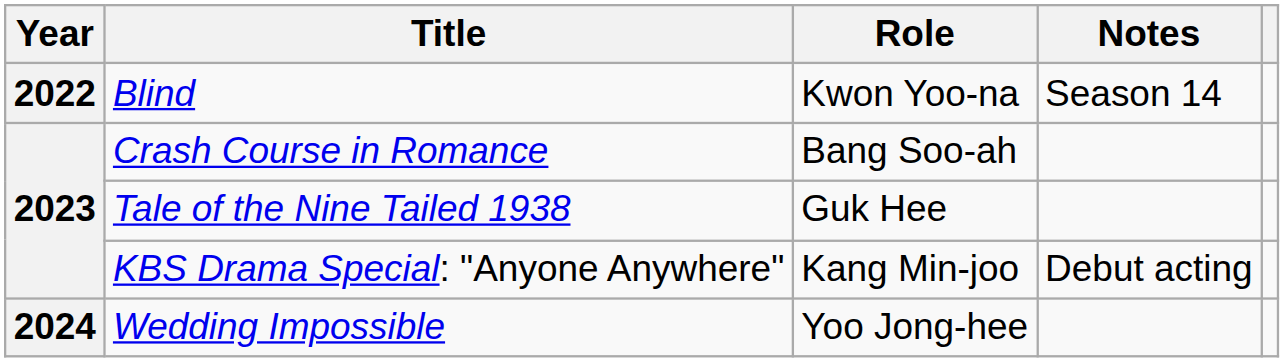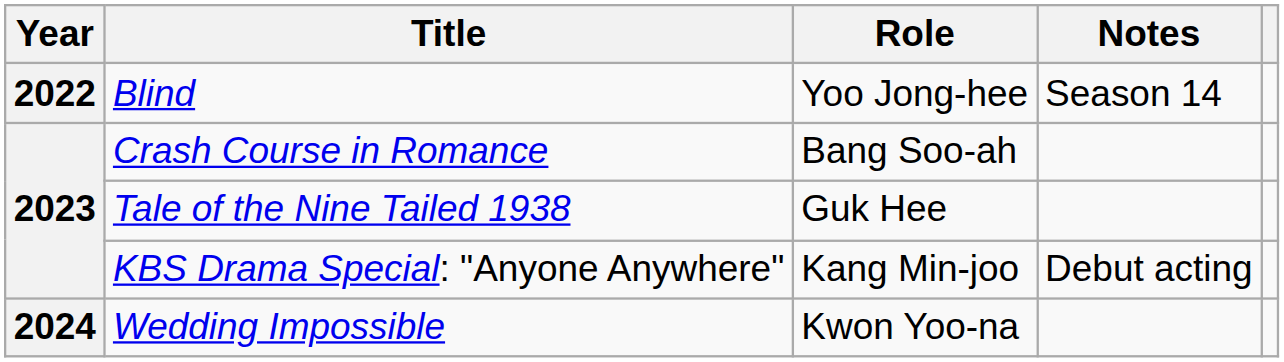(910, 92) Kwon Yoo-na -> (915, 92) Yoo Jong-hee
(915, 326) Yoo Jong-hee -> (910, 326) Kwon Yoo-na
